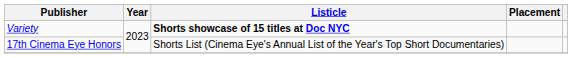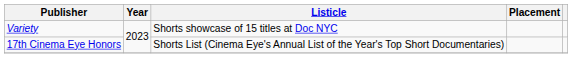(251, 28) bold -> (246, 28) normal
